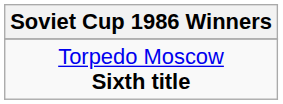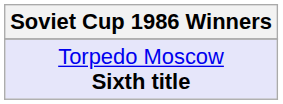(141, 68) no background -> (141, 68) lavender background
